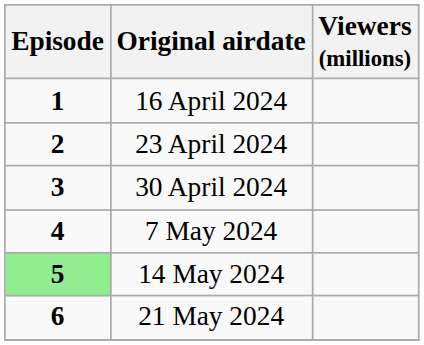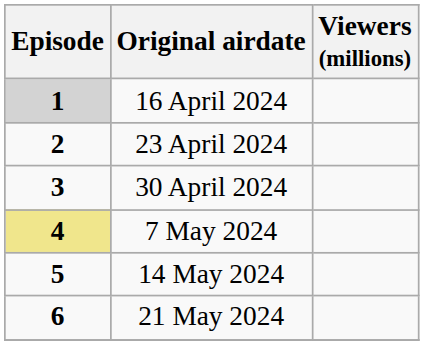(58, 100) no background -> (58, 100) lightgrey background
(58, 230) no background -> (58, 230) khaki background
(58, 273) lightgreen background -> (58, 273) no background
